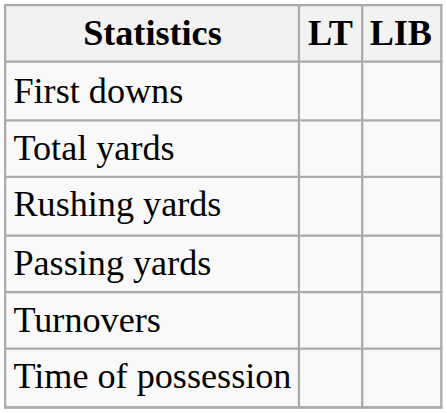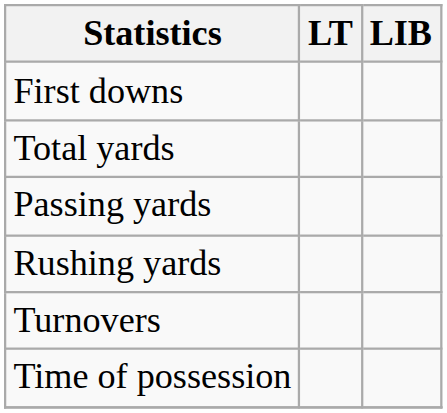rows swapped: (117, 205) <-> (112, 262)
